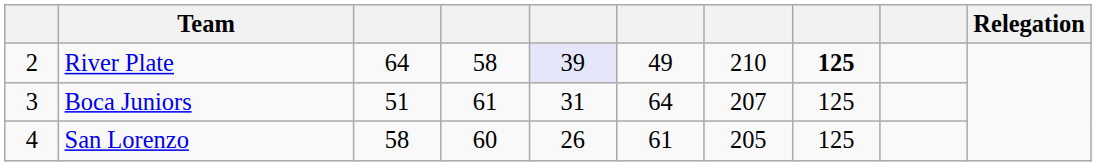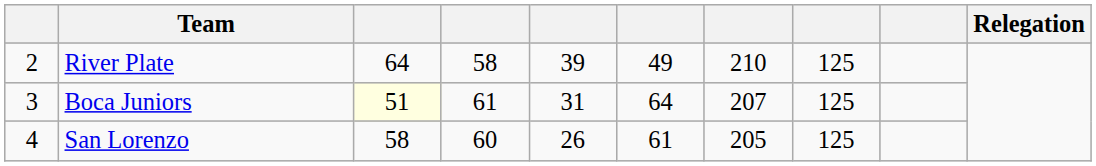(573, 62) lavender background -> (573, 62) no background
(836, 62) bold -> (836, 62) normal
(397, 101) no background -> (397, 101) lightyellow background
